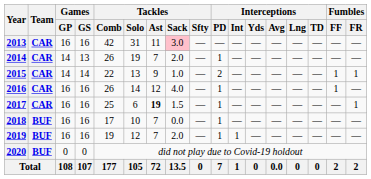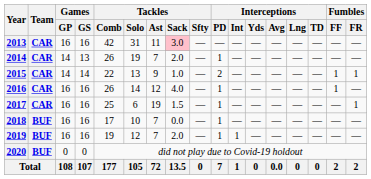(156, 105) bold -> (156, 105) normal
